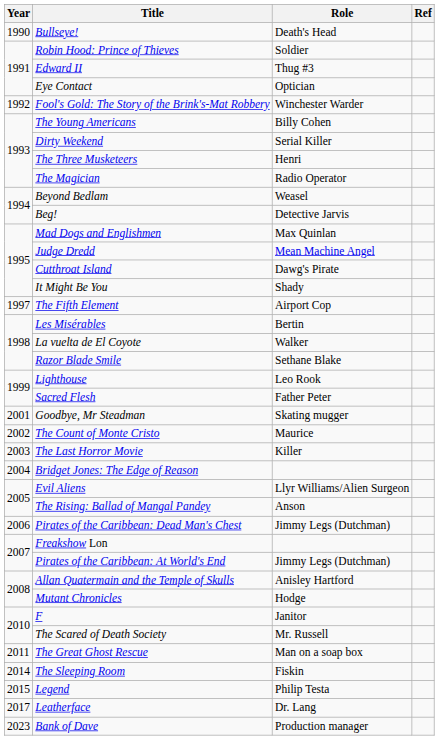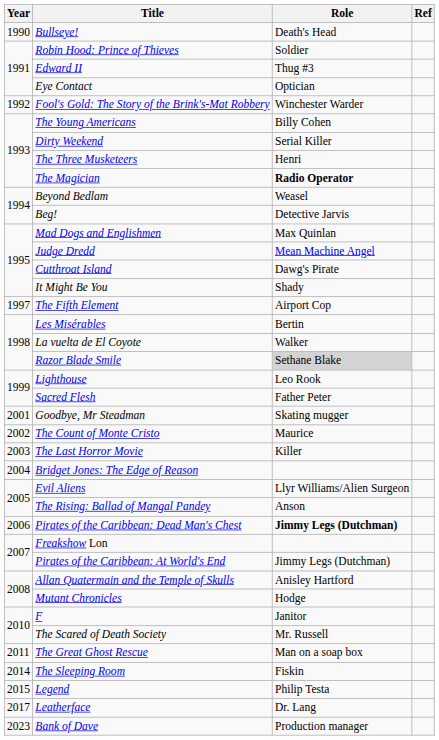(311, 178) normal -> (314, 178) bold
(308, 360) no background -> (308, 360) lightgrey background
(333, 525) normal -> (336, 525) bold
